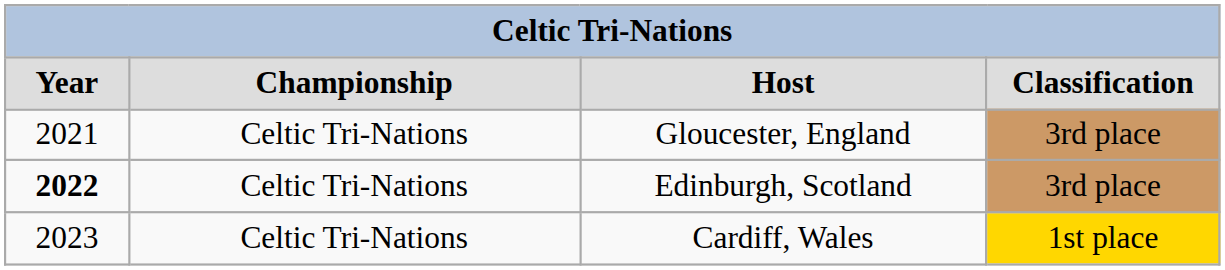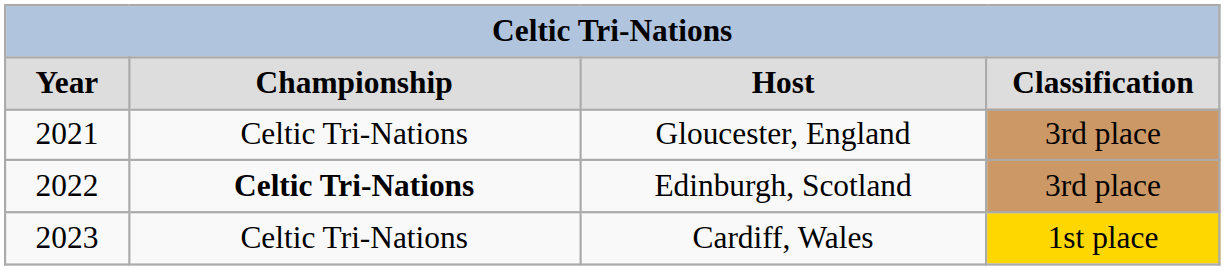(67, 186) bold -> (67, 186) normal
(354, 186) normal -> (354, 186) bold
